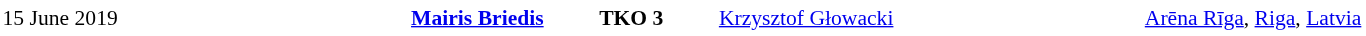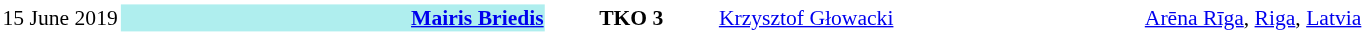(477, 17) no background -> (477, 17) paleturquoise background
